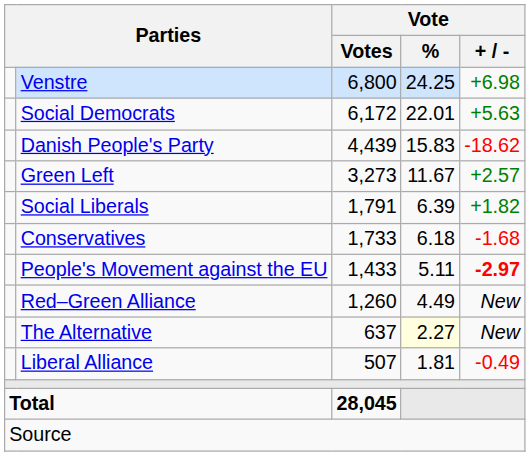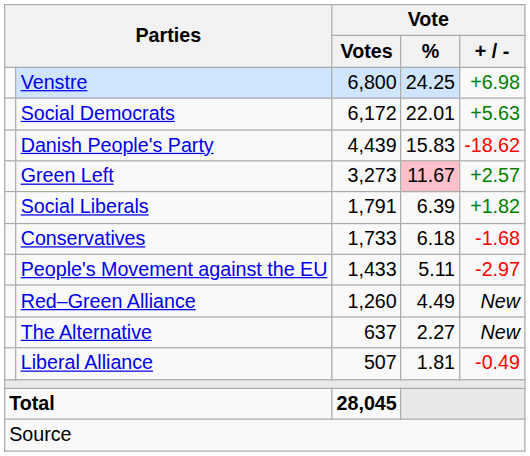(431, 176) no background -> (431, 176) pink background
(498, 269) bold -> (498, 269) normal
(436, 332) lightyellow background -> (436, 332) no background
